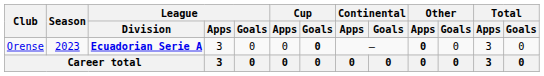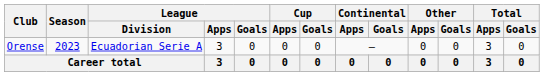(146, 46) bold -> (146, 46) normal
(318, 46) bold -> (318, 46) normal
(423, 46) bold -> (423, 46) normal
